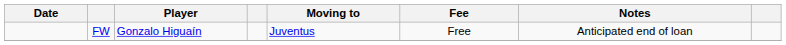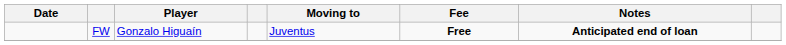(459, 31) normal -> (459, 31) bold
(635, 31) normal -> (635, 31) bold
